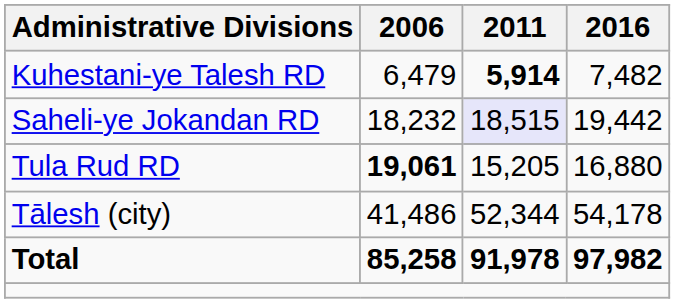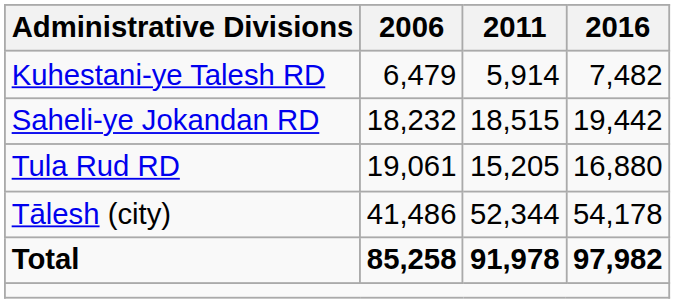(523, 74) bold -> (523, 74) normal
(515, 120) lavender background -> (515, 120) no background
(412, 167) bold -> (412, 167) normal
